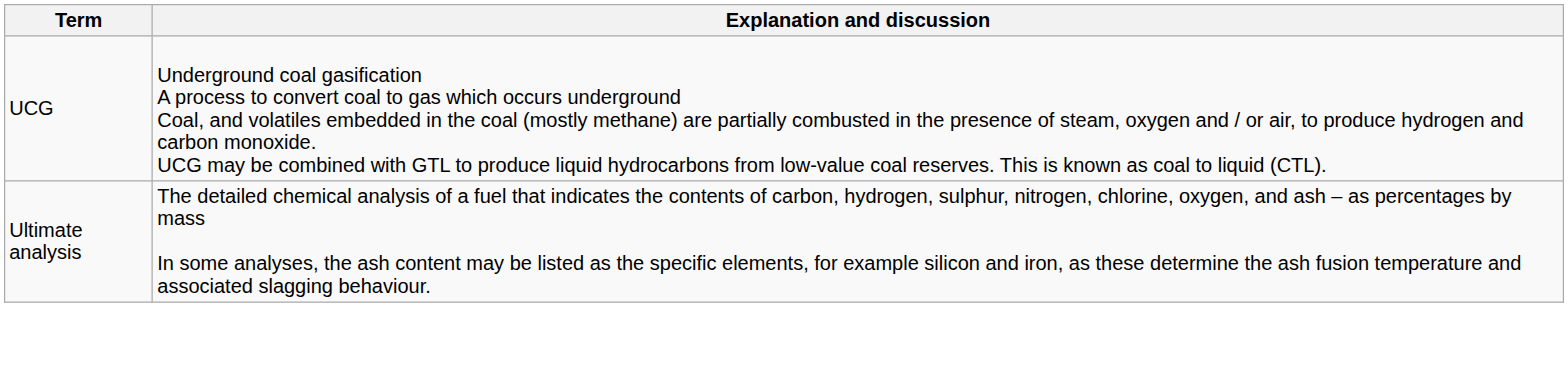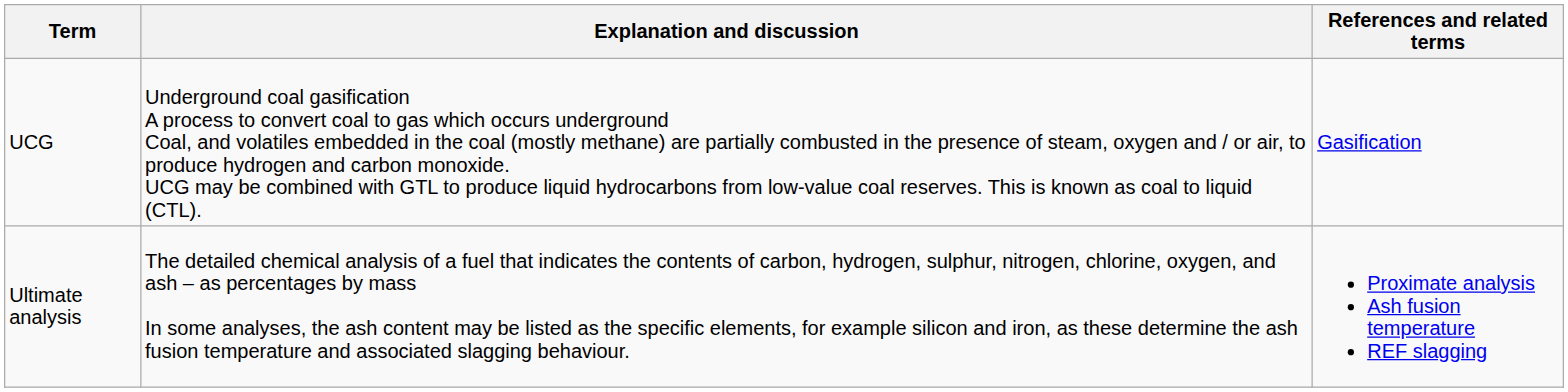+ column: (1438, 31)
